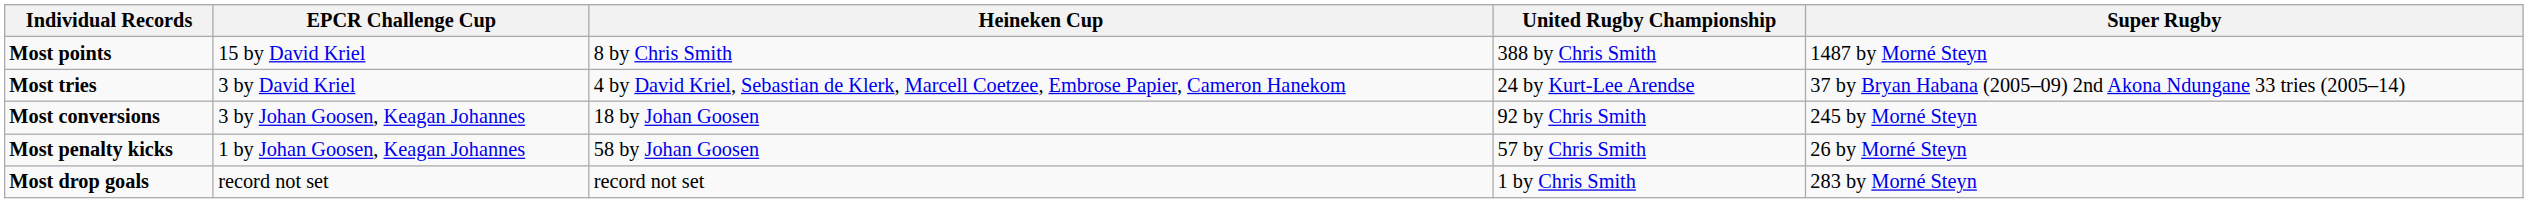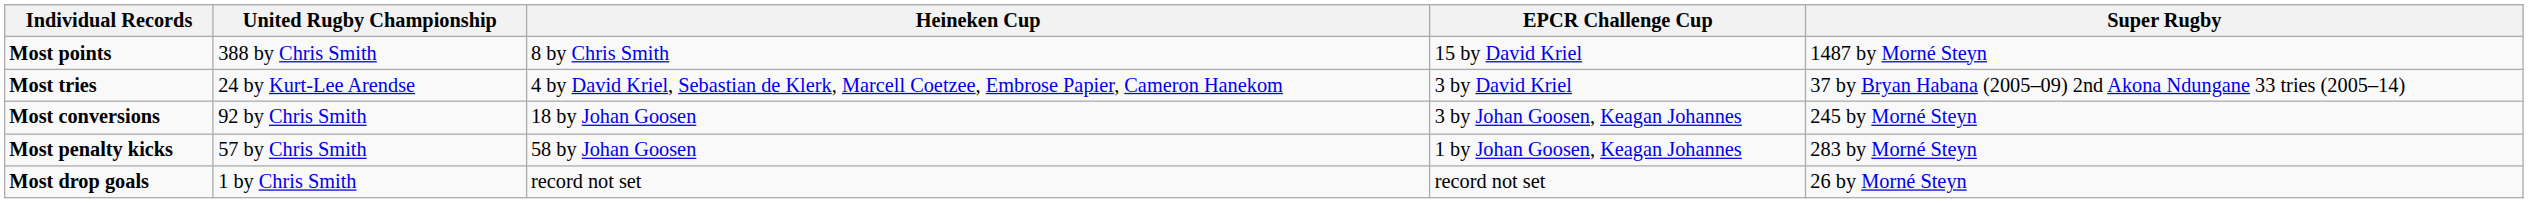columns swapped: (1649, 20) <-> (401, 20)
(1889, 149) 26 by Morné Steyn -> (1894, 149) 283 by Morné Steyn
(1894, 181) 283 by Morné Steyn -> (1889, 181) 26 by Morné Steyn
